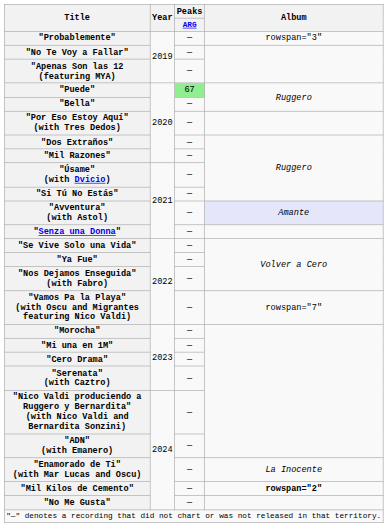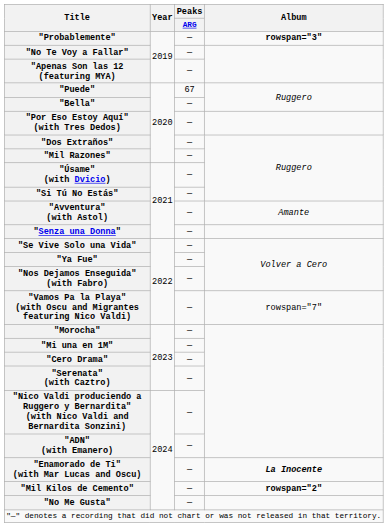(294, 38) normal -> (294, 38) bold
(190, 90) lightgreen background -> (190, 90) no background
(294, 213) lavender background -> (294, 213) no background
(294, 470) normal -> (294, 470) bold
